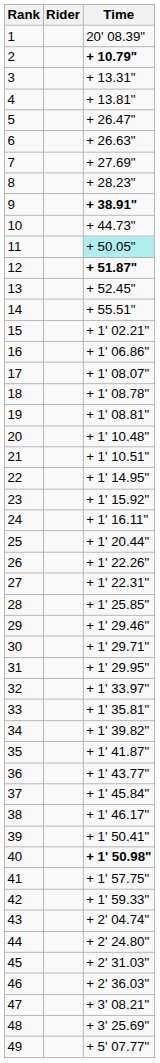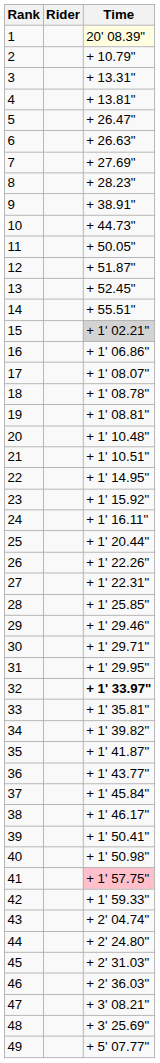(116, 36) no background -> (116, 36) lightyellow background
(112, 57) bold -> (111, 57) normal
(112, 204) bold -> (111, 204) normal
(111, 246) paleturquoise background -> (111, 246) no background
(112, 267) bold -> (111, 267) normal
(118, 330) no background -> (118, 330) lightgrey background
(118, 688) normal -> (119, 688) bold
(119, 857) bold -> (118, 857) normal
(118, 878) no background -> (118, 878) pink background
